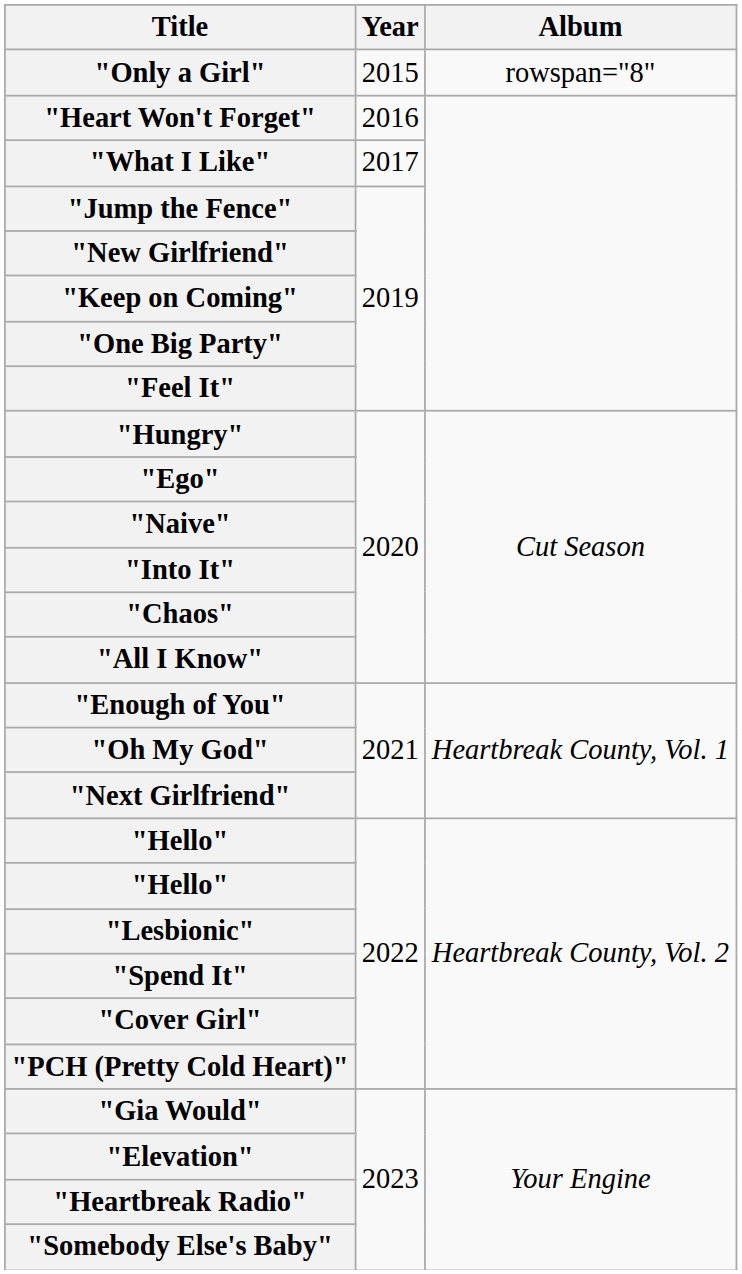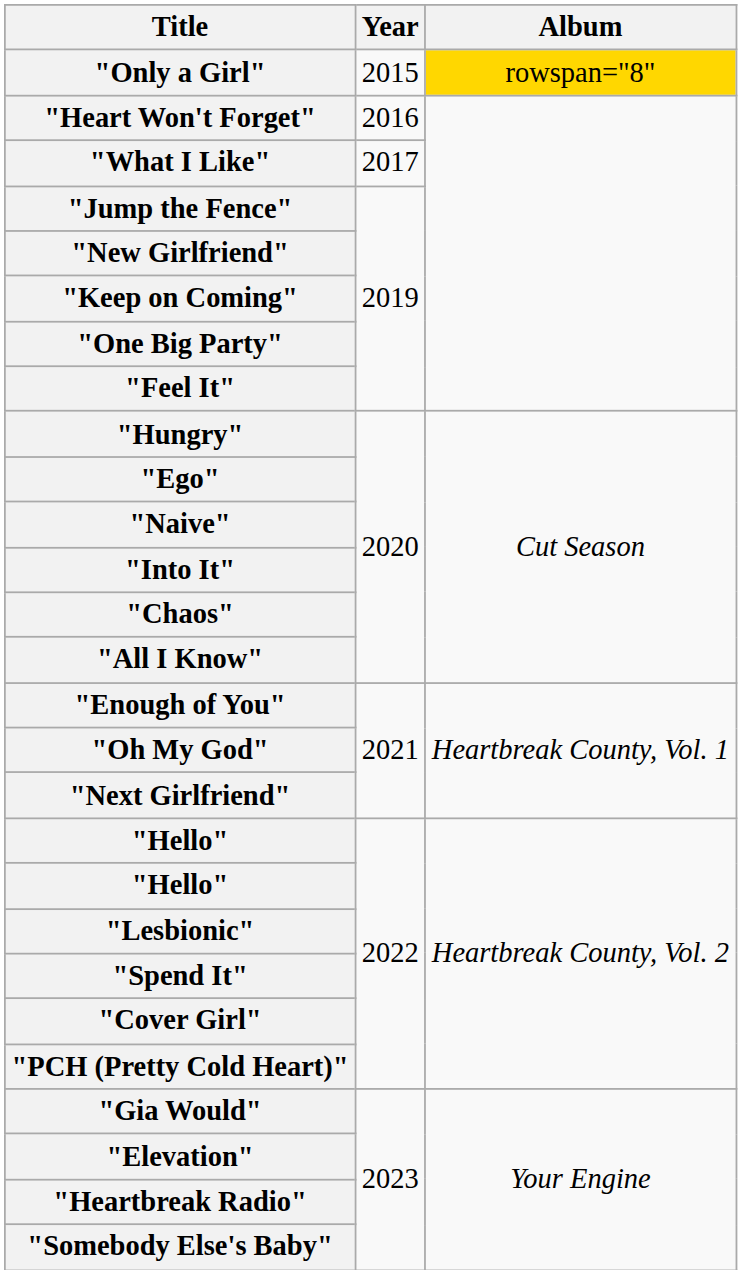(580, 72) no background -> (580, 72) gold background
